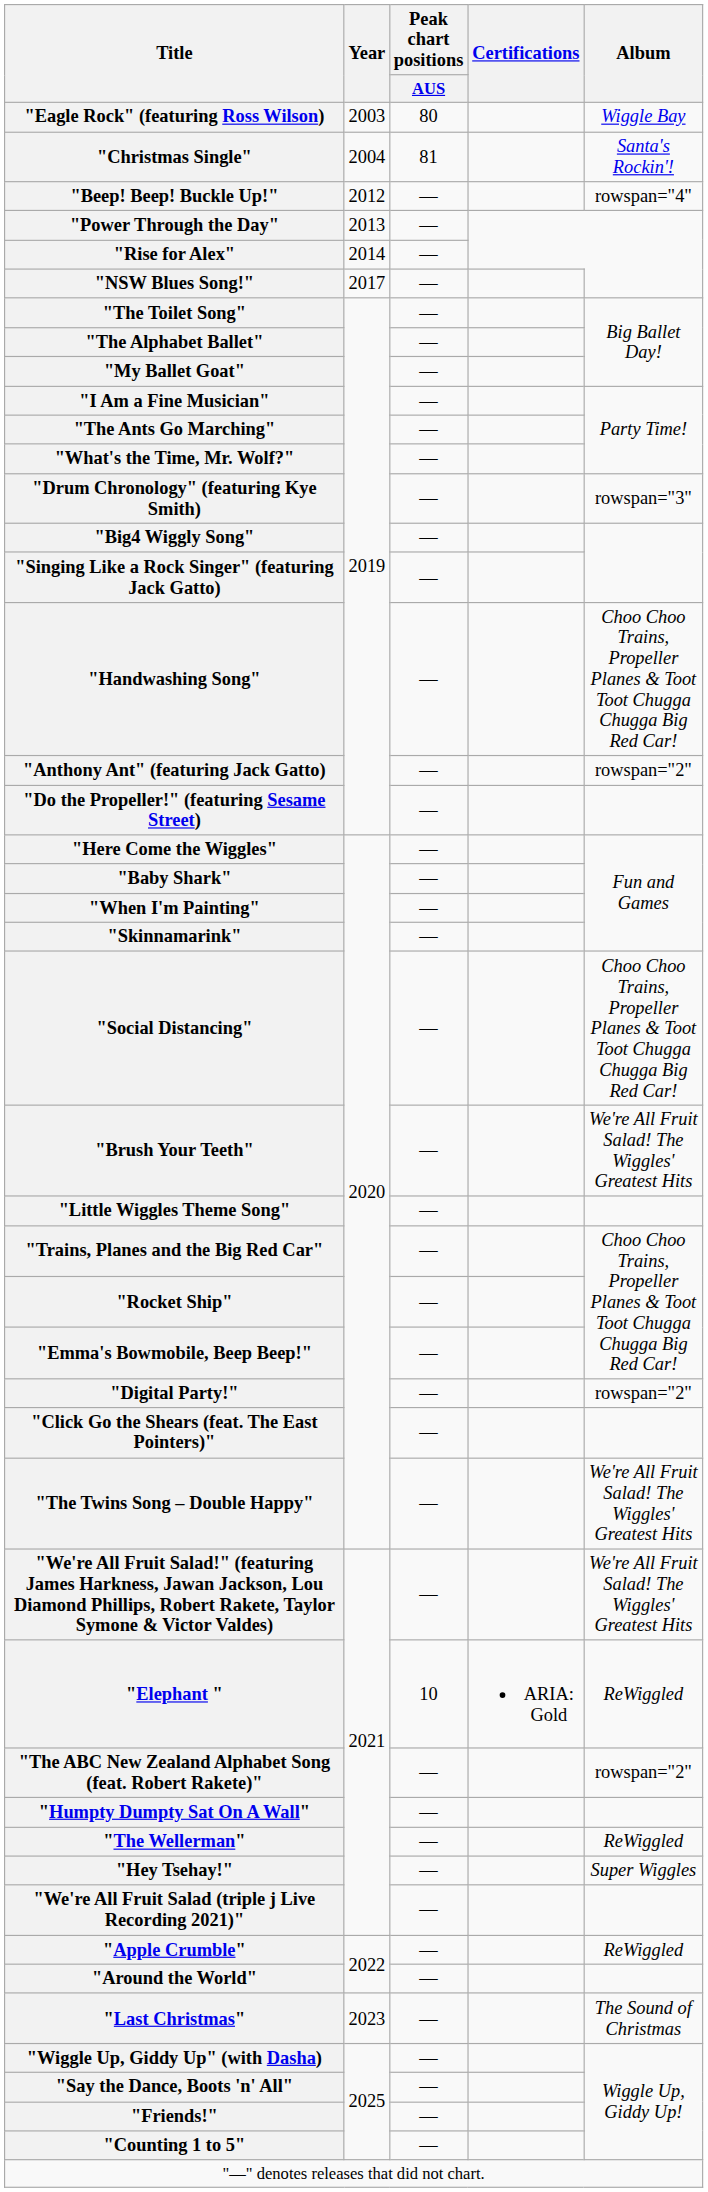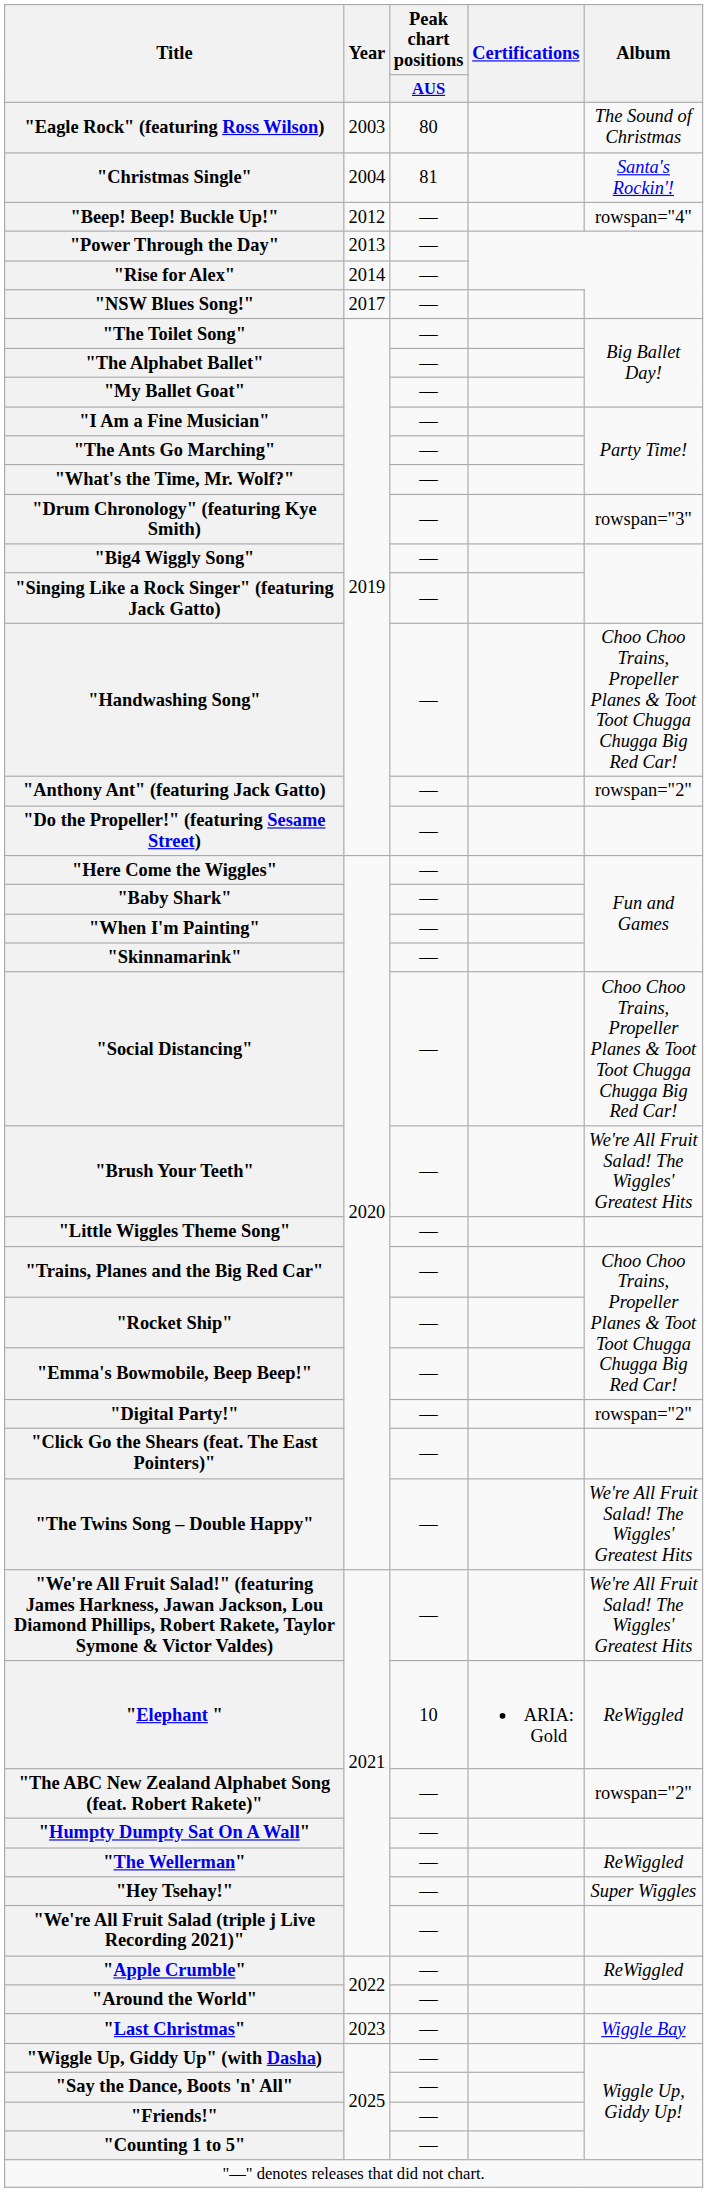(643, 116) Wiggle Bay -> (643, 127) The Sound of Christmas
(643, 2018) The Sound of Christmas -> (643, 2028) Wiggle Bay
